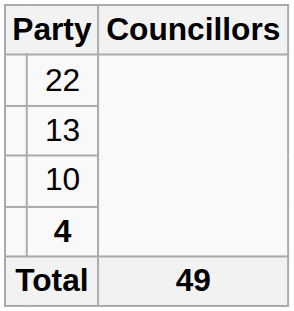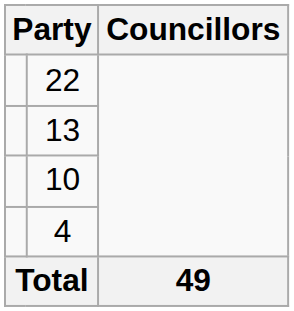(63, 230) bold -> (63, 230) normal
